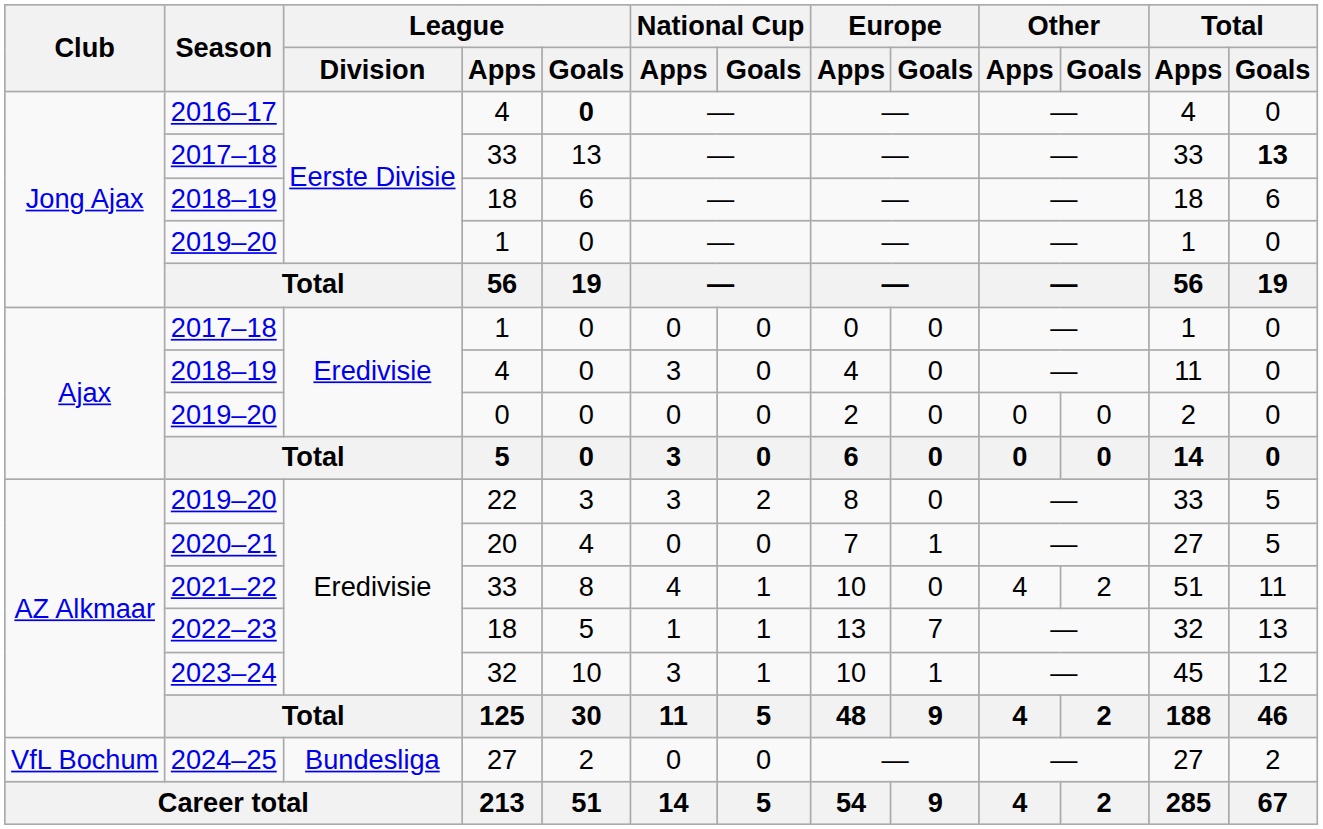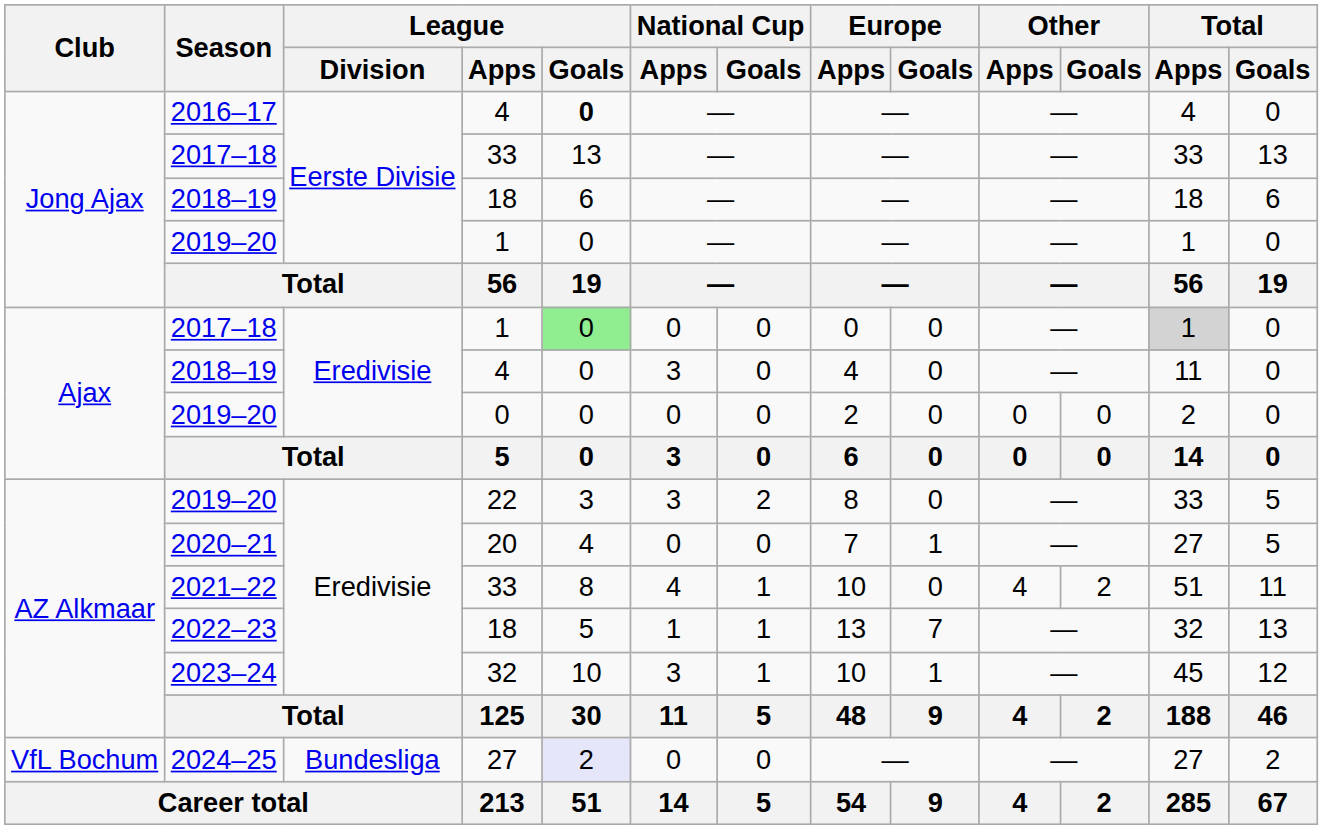(1273, 155) bold -> (1273, 155) normal
(586, 328) no background -> (586, 328) lightgreen background
(1188, 328) no background -> (1188, 328) lightgrey background
(586, 759) no background -> (586, 759) lavender background
